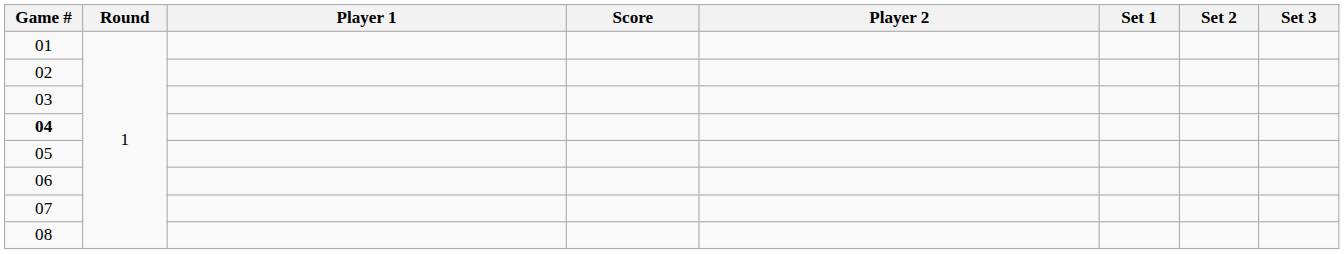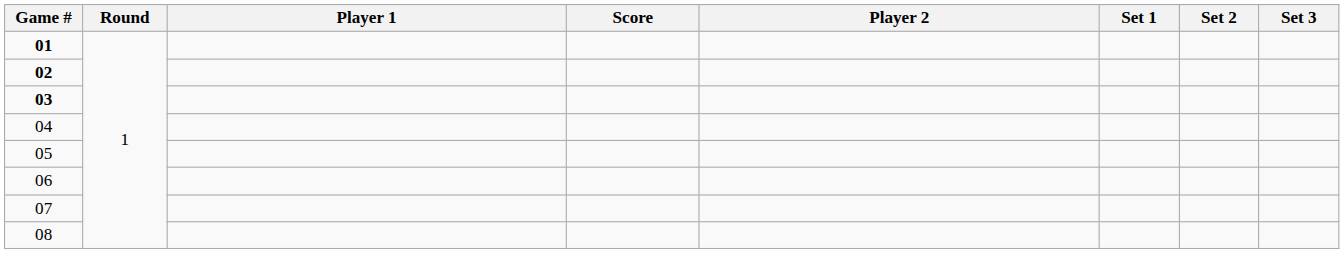(44, 45) normal -> (44, 45) bold
(44, 72) normal -> (44, 72) bold
(44, 99) normal -> (44, 99) bold
(44, 126) bold -> (44, 126) normal
